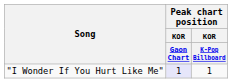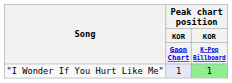(209, 71) no background -> (209, 71) lightgreen background
